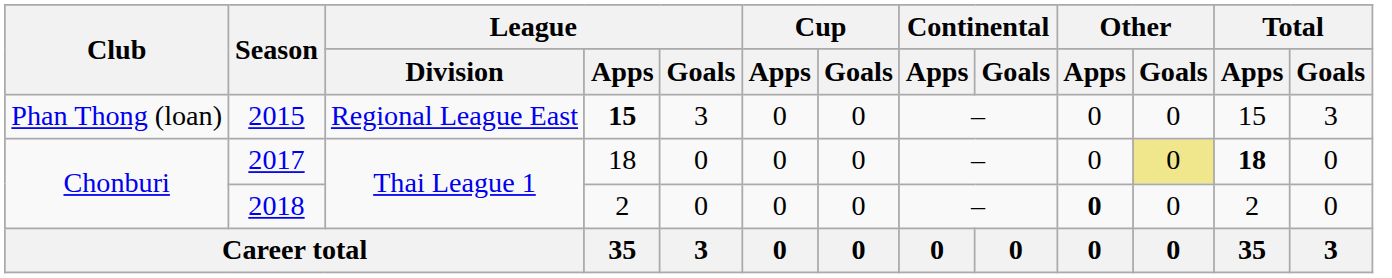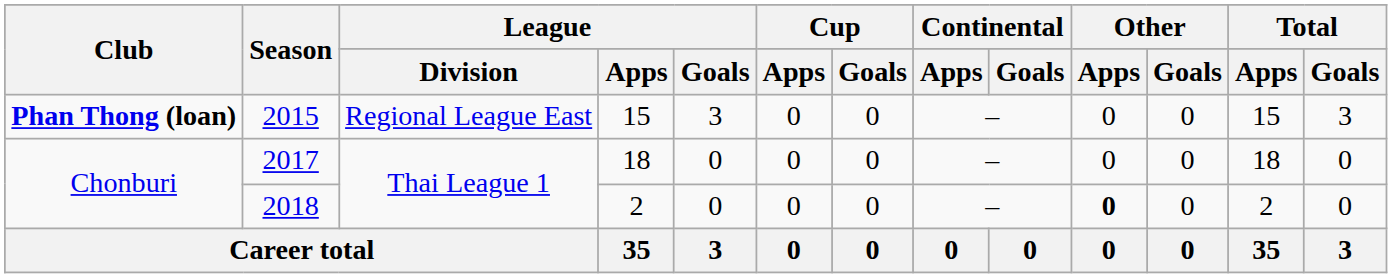(117, 116) normal -> (124, 116) bold
(622, 116) bold -> (636, 116) normal
(1173, 160) khaki background -> (1188, 160) no background
(1252, 160) bold -> (1266, 160) normal
